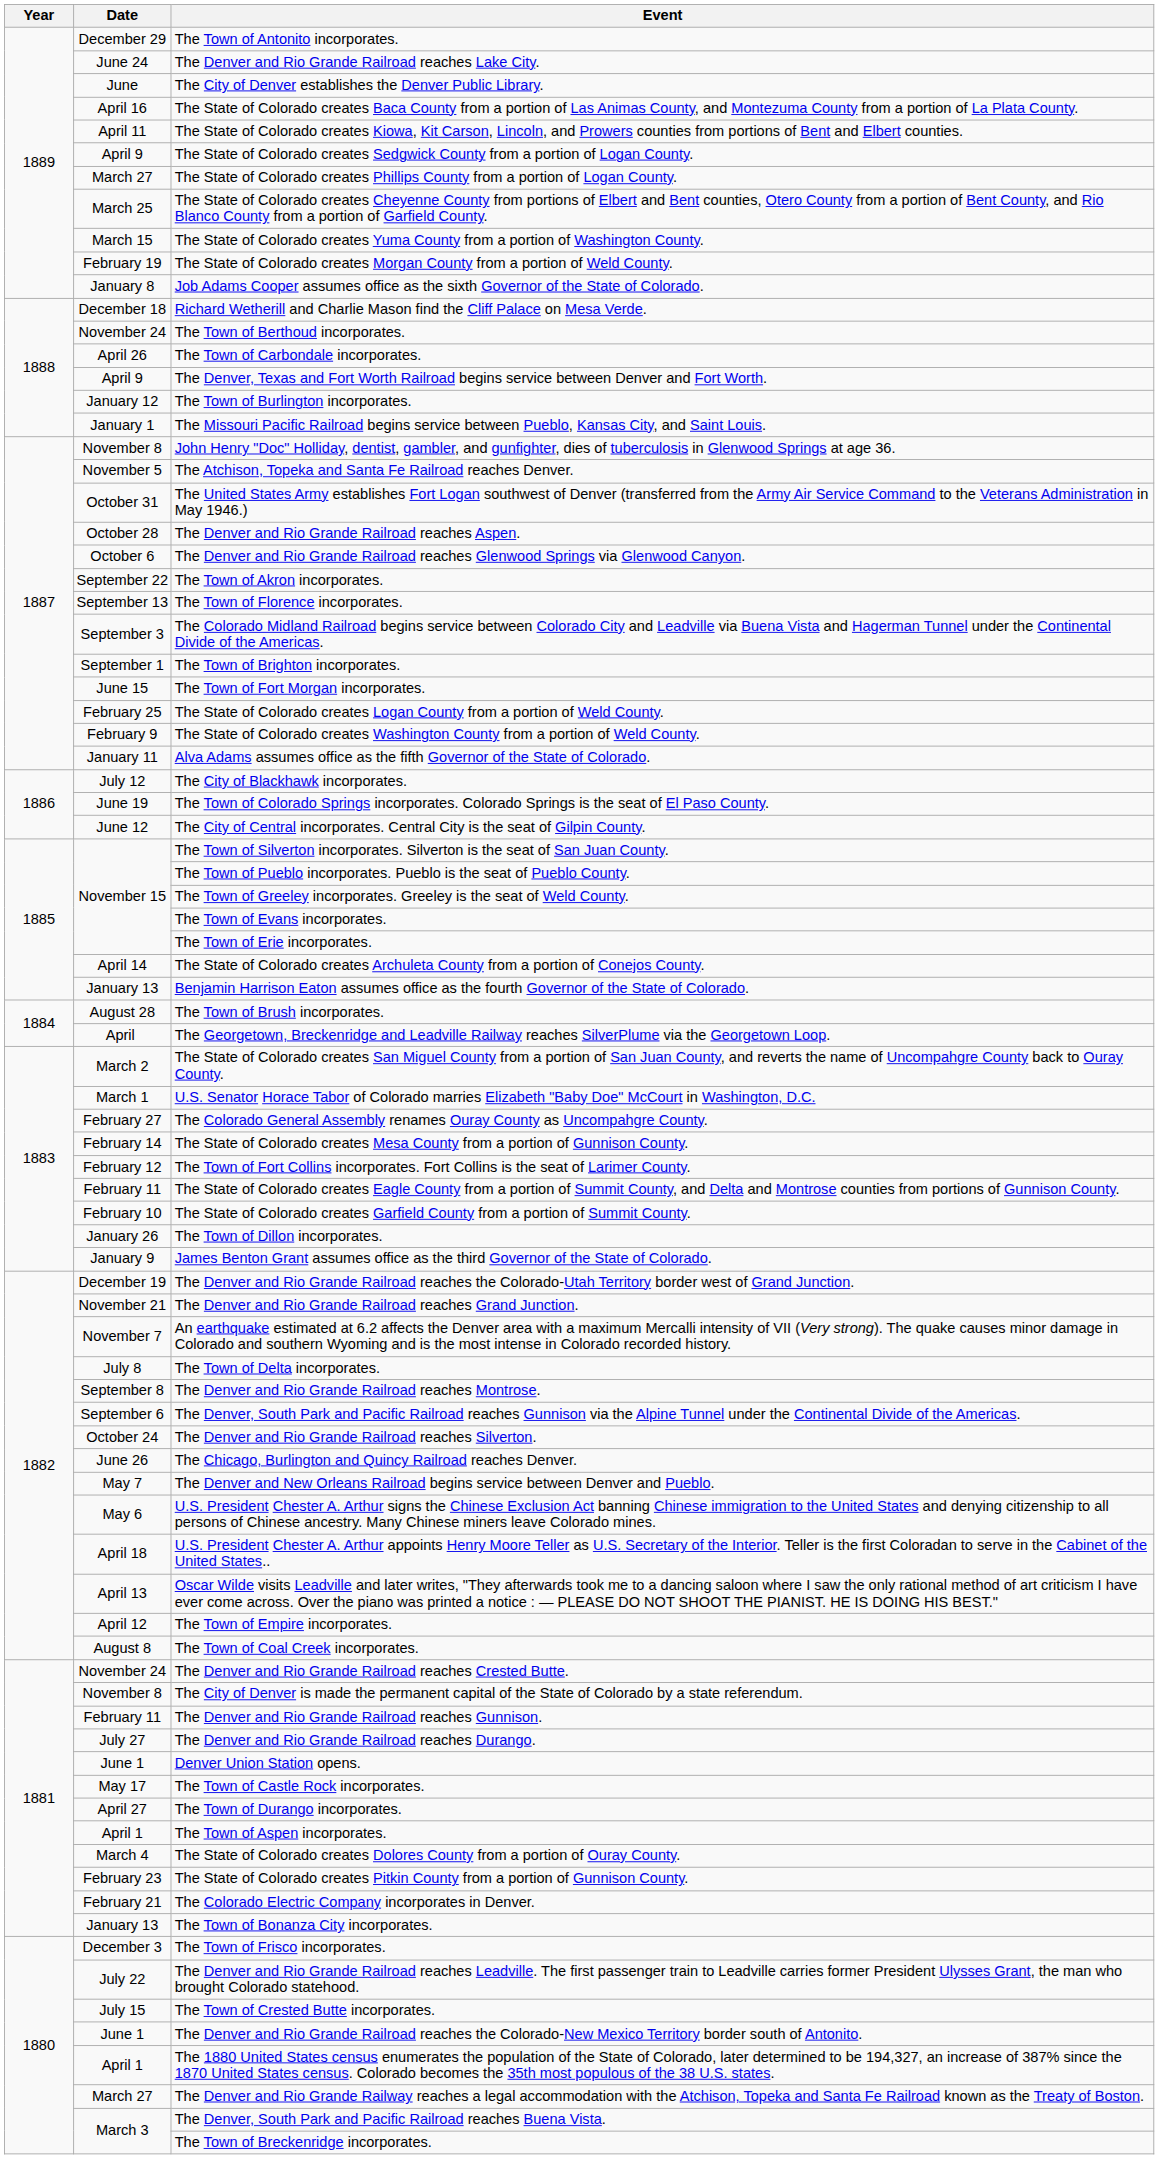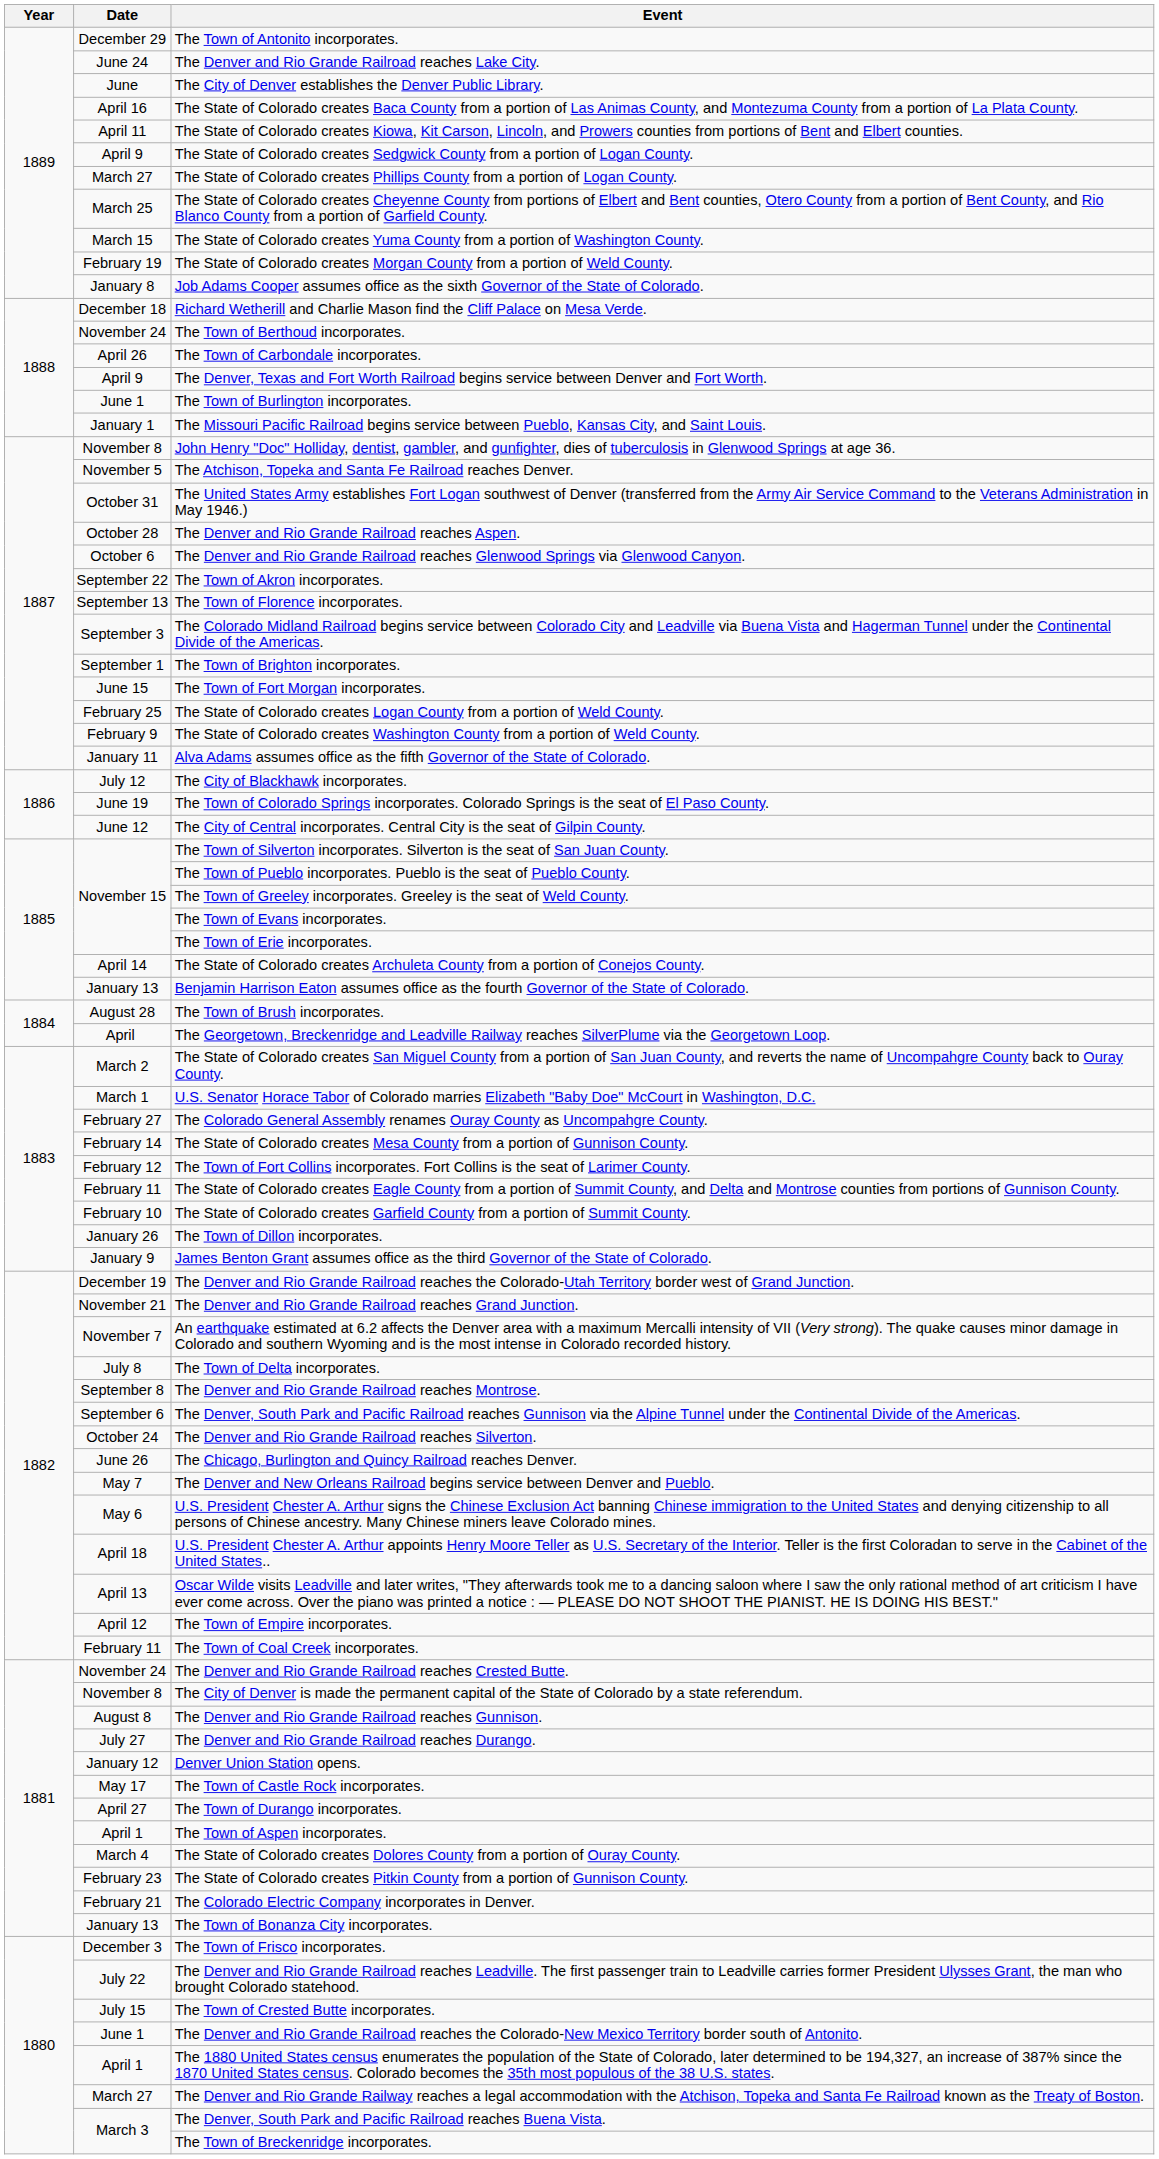(122, 401) January 12 -> (122, 401) June 1
(122, 1648) August 8 -> (122, 1648) February 11
(122, 1717) February 11 -> (122, 1717) August 8
(122, 1763) June 1 -> (122, 1763) January 12
